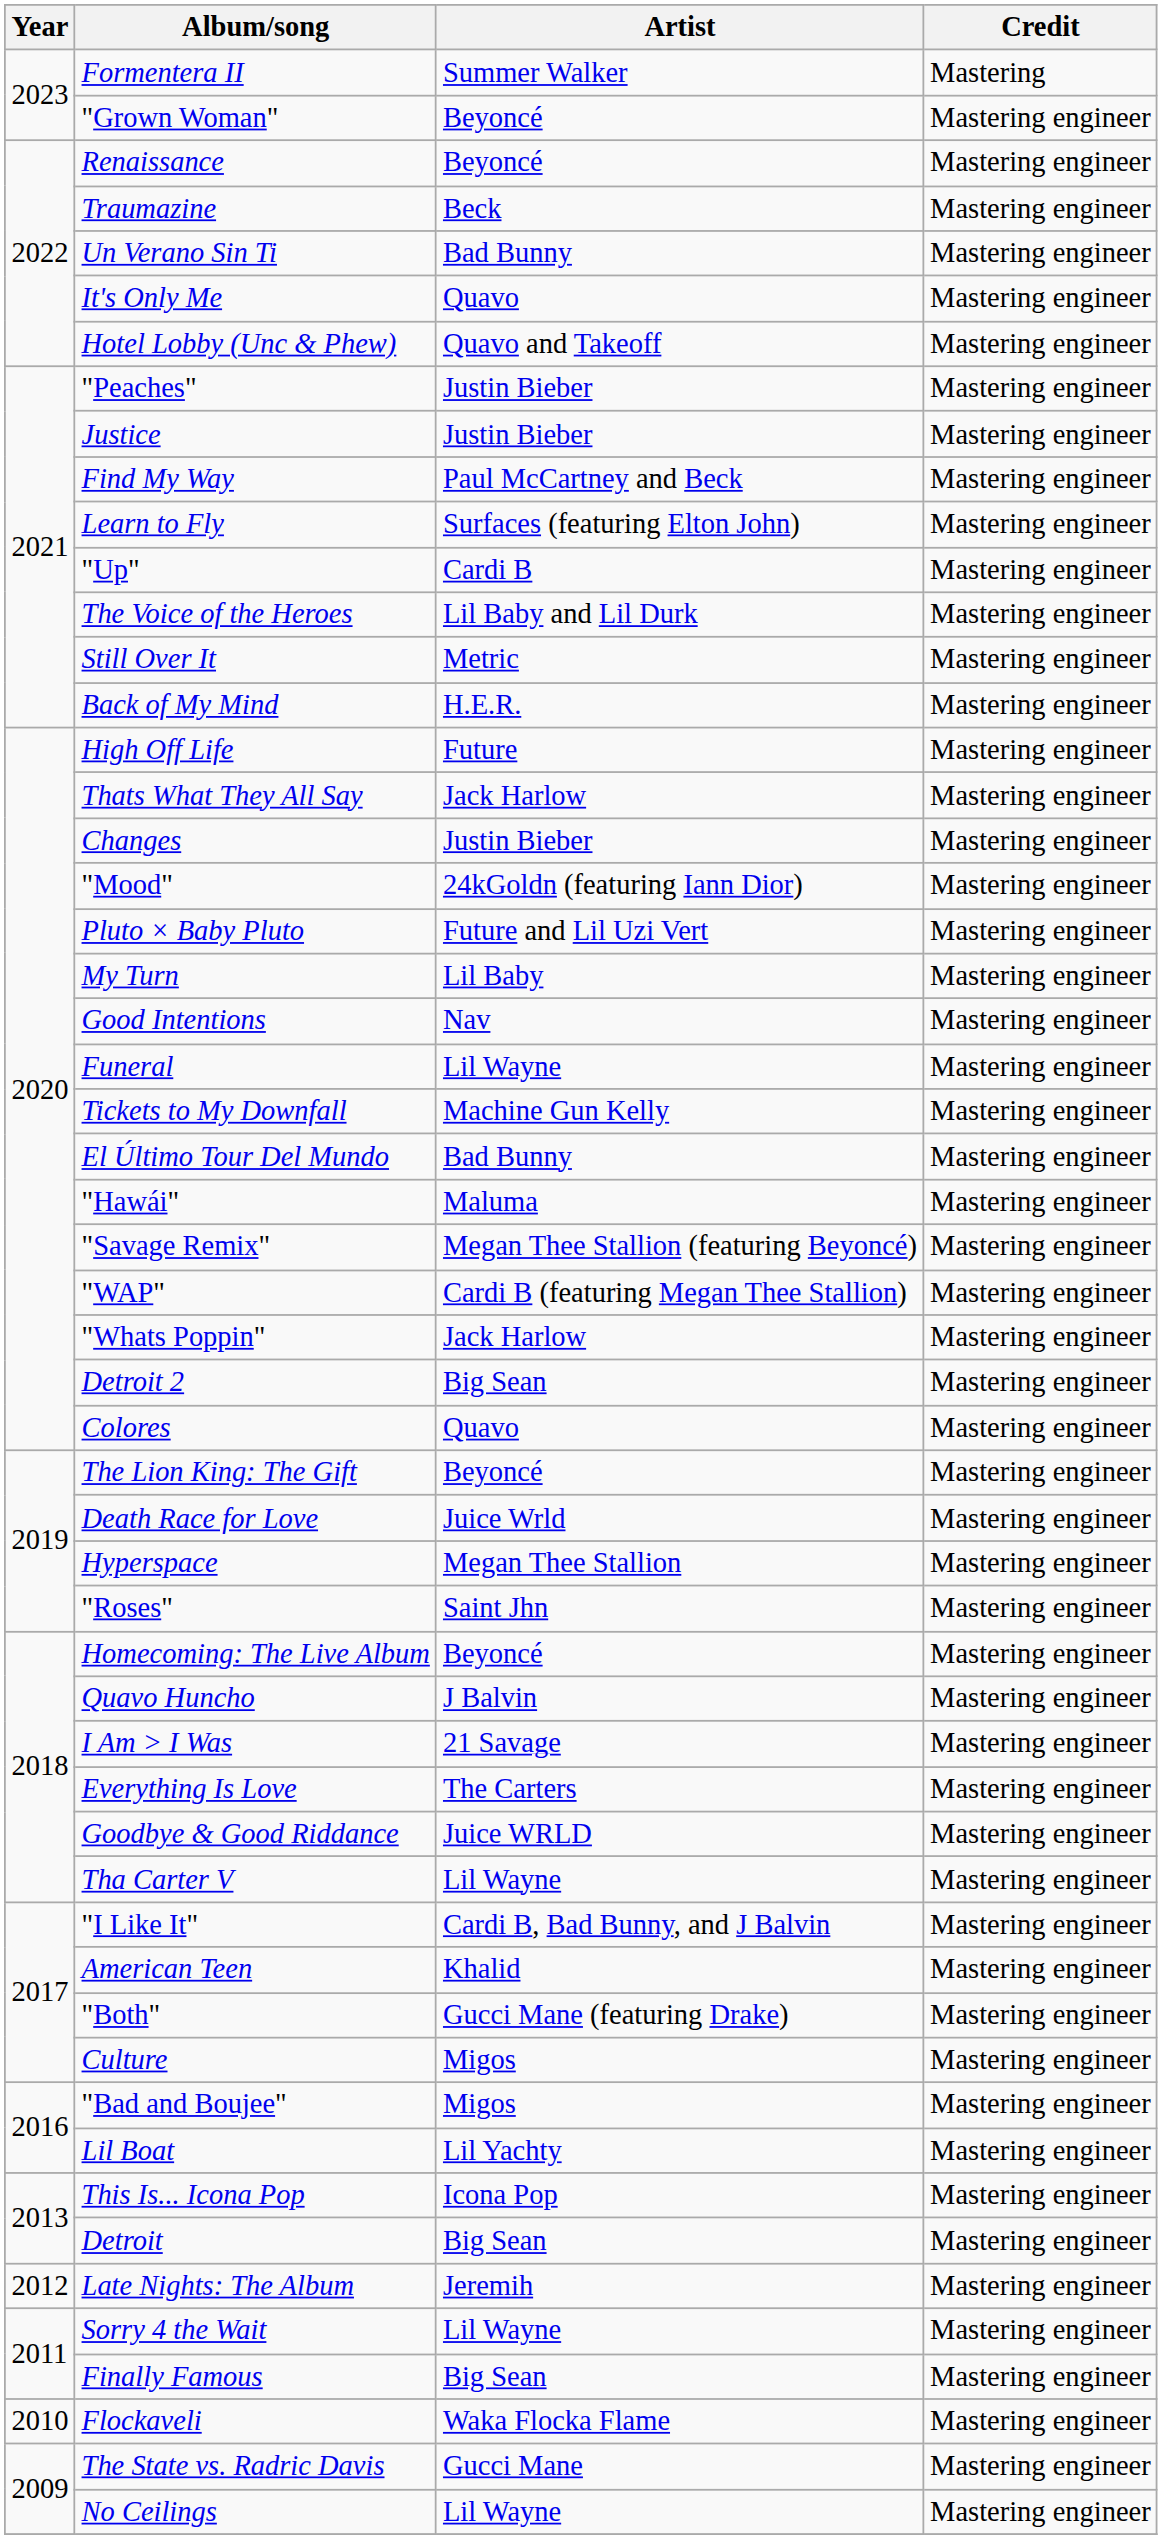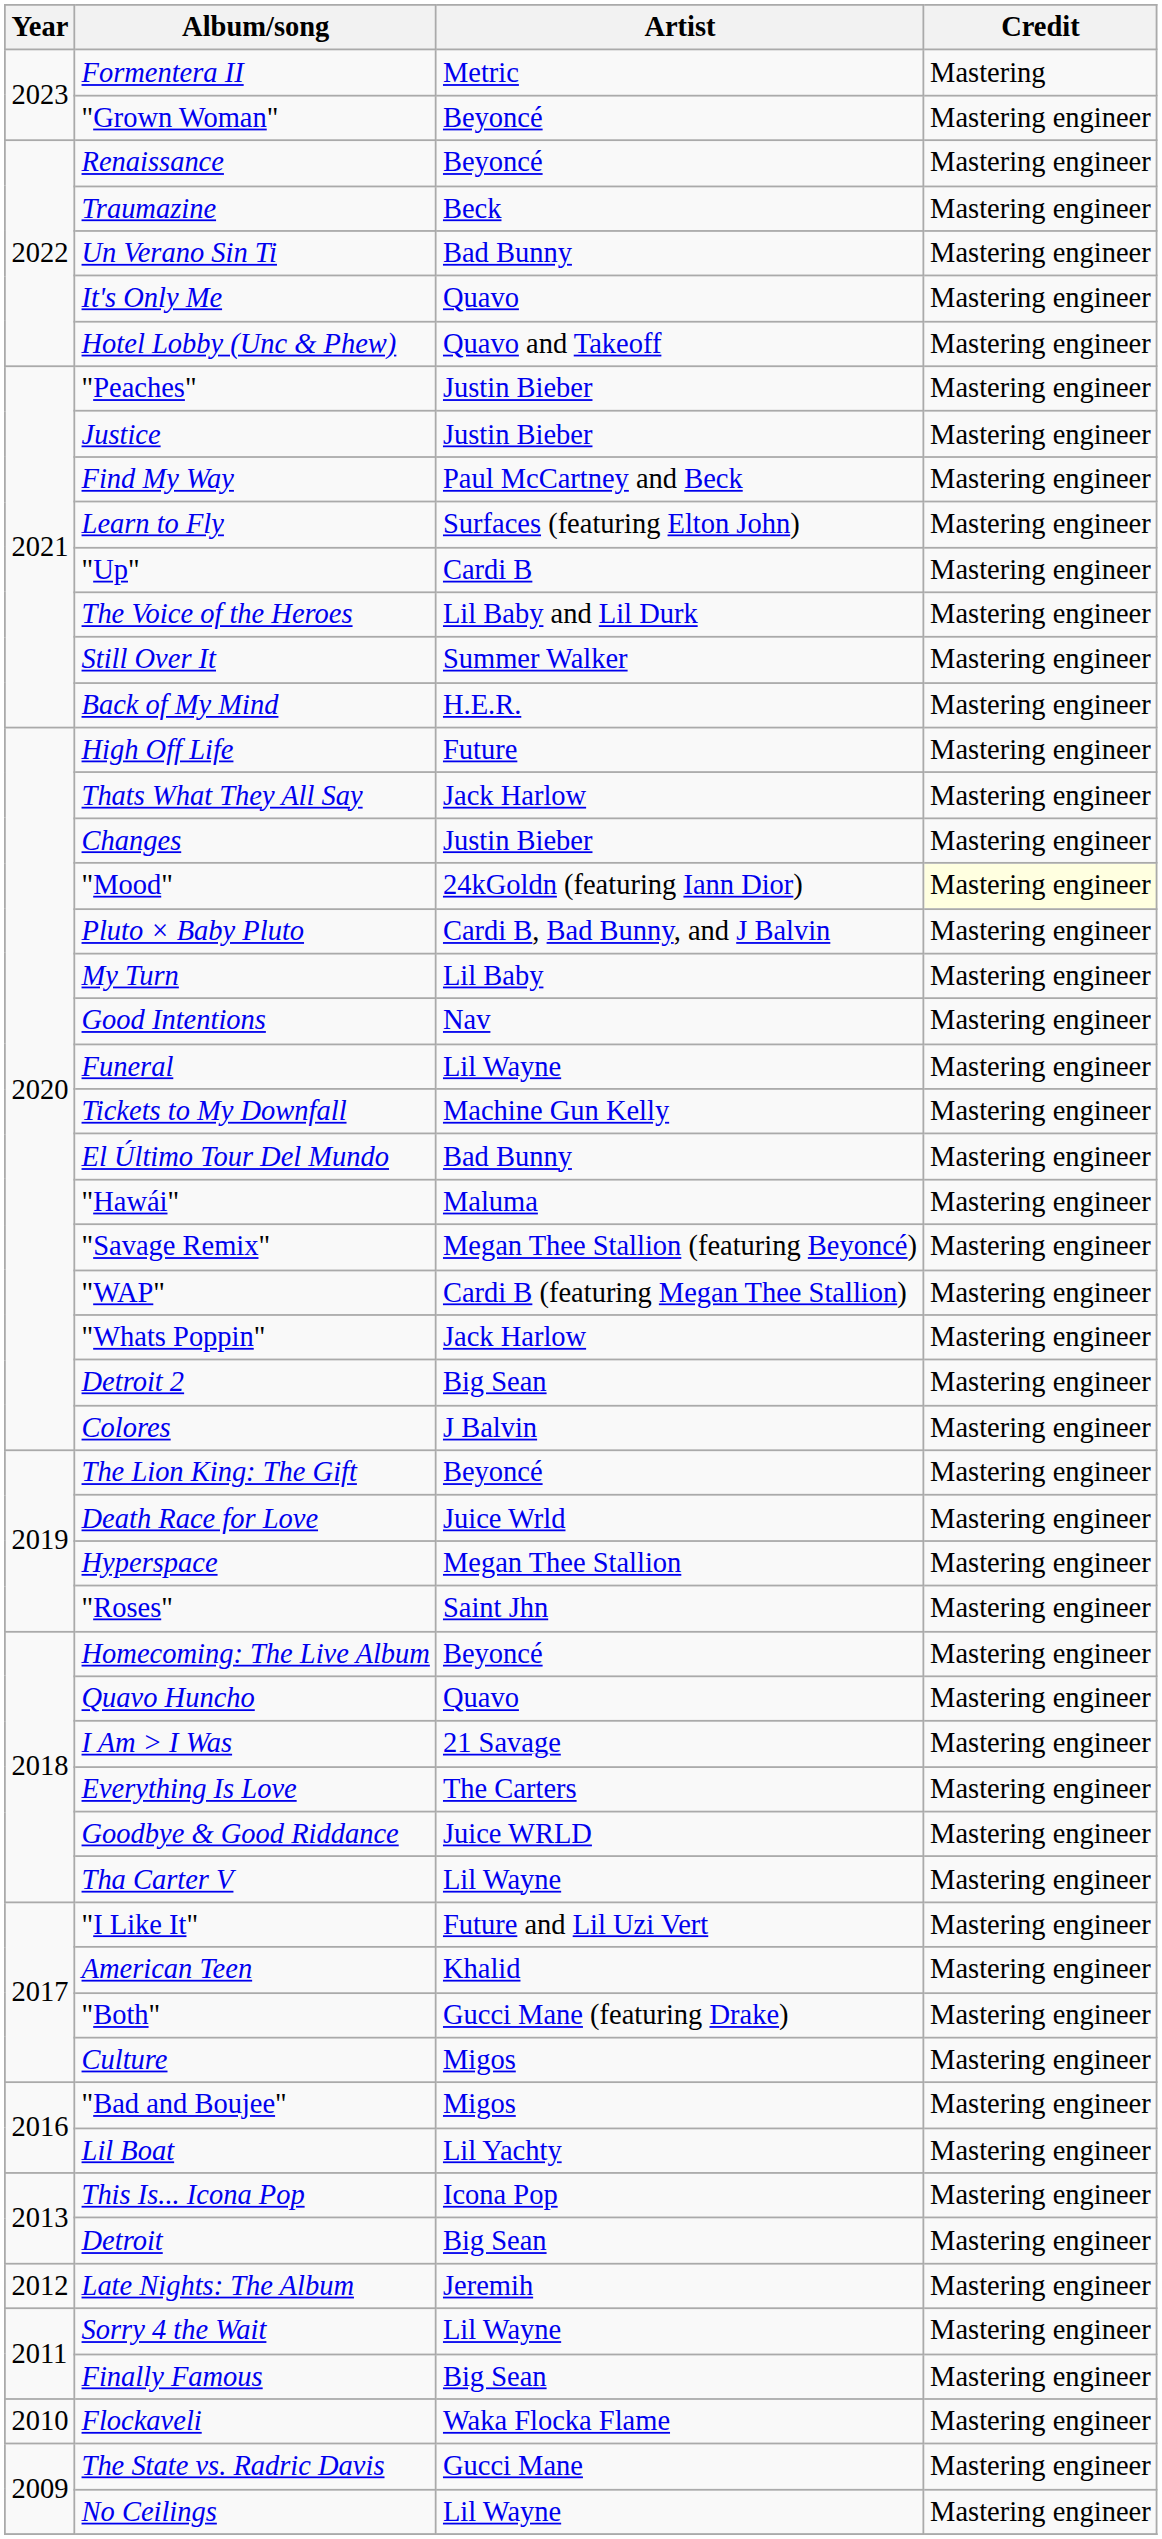(535, 72) Summer Walker -> (481, 72) Metric
(481, 659) Metric -> (535, 659) Summer Walker
(1040, 885) no background -> (1040, 885) lightyellow background
(576, 930) Future and Lil Uzi Vert -> (637, 930) Cardi B, Bad Bunny, and J Balvin
(481, 1427) Quavo -> (490, 1427) J Balvin
(490, 1698) J Balvin -> (481, 1698) Quavo
(637, 1924) Cardi B, Bad Bunny, and J Balvin -> (576, 1924) Future and Lil Uzi Vert
